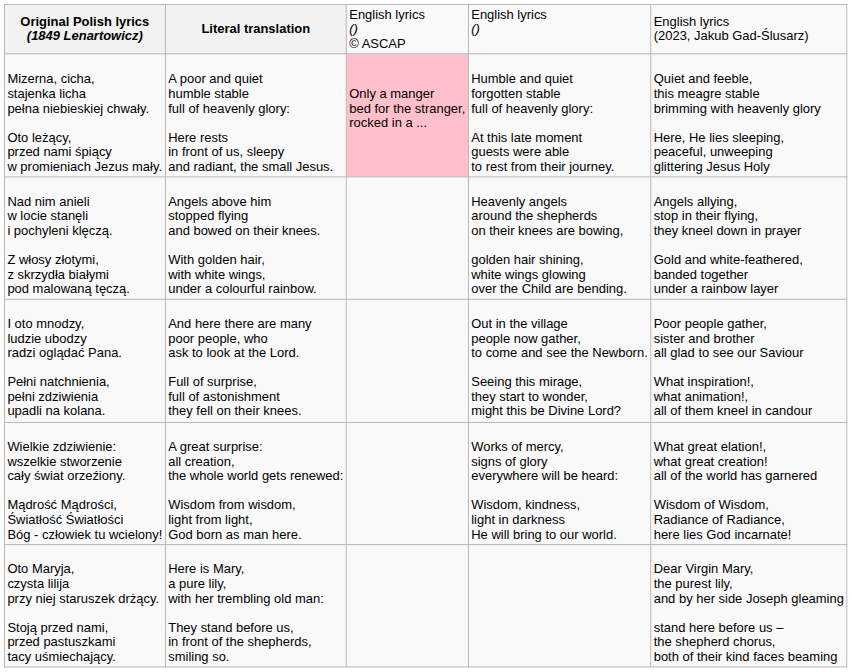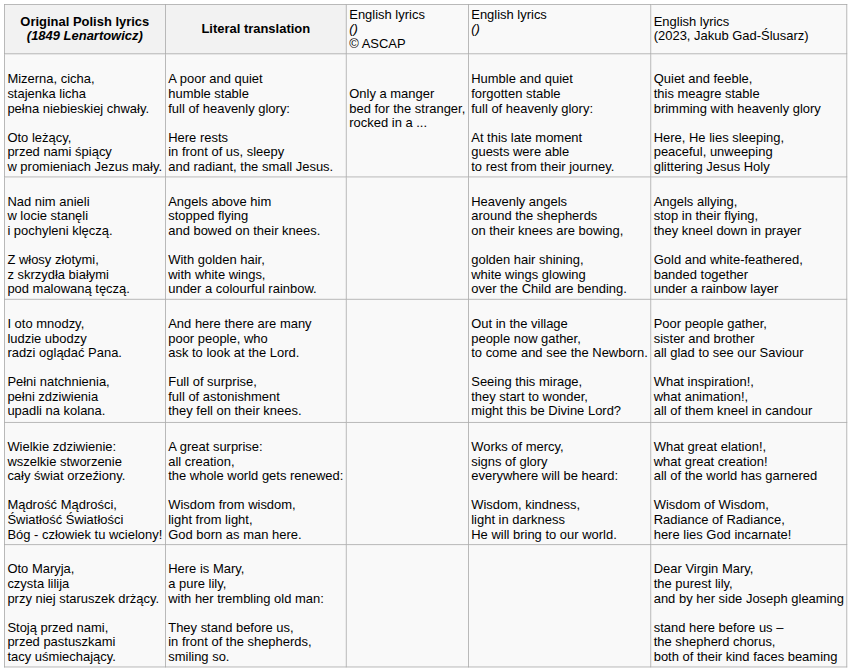(407, 108) pink background -> (407, 108) no background
